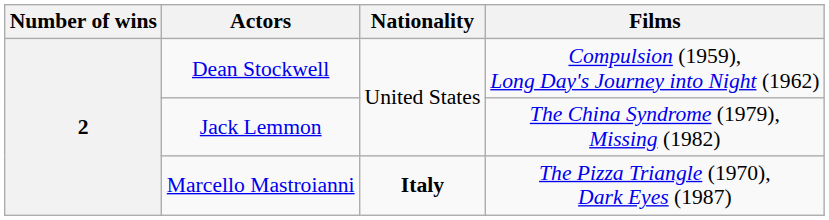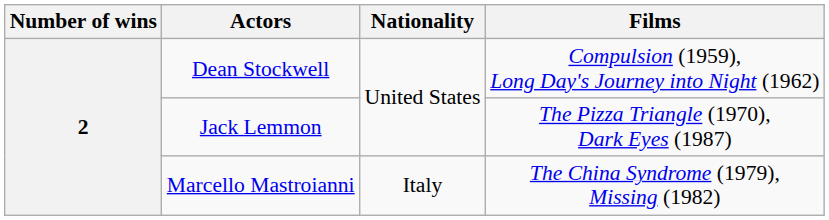(655, 126) The China Syndrome (1979), Missing (1982) -> (655, 126) The Pizza Triangle (1970), Dark Eyes (1987)
(422, 185) bold -> (422, 185) normal
(655, 185) The Pizza Triangle (1970), Dark Eyes (1987) -> (655, 185) The China Syndrome (1979), Missing (1982)
